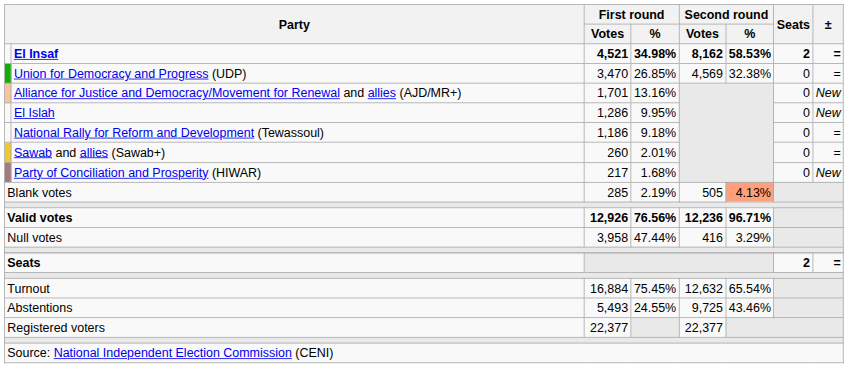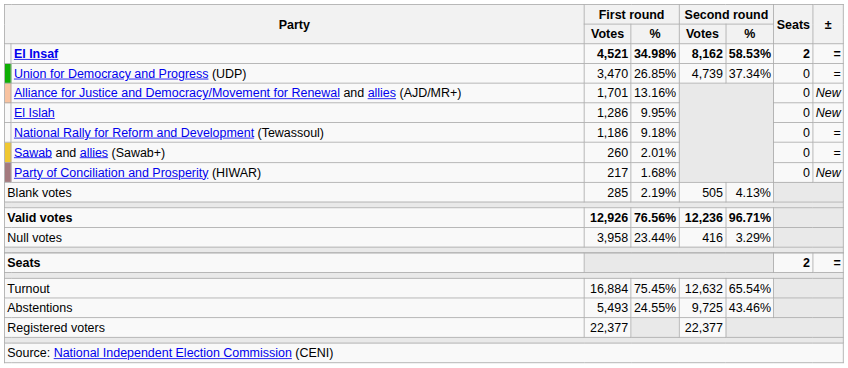(707, 74) 4,569 -> (707, 74) 4,739
(750, 74) 32.38% -> (750, 74) 37.34%
(753, 192) lightsalmon background -> (753, 192) no background
(655, 237) 47.44% -> (655, 237) 23.44%
